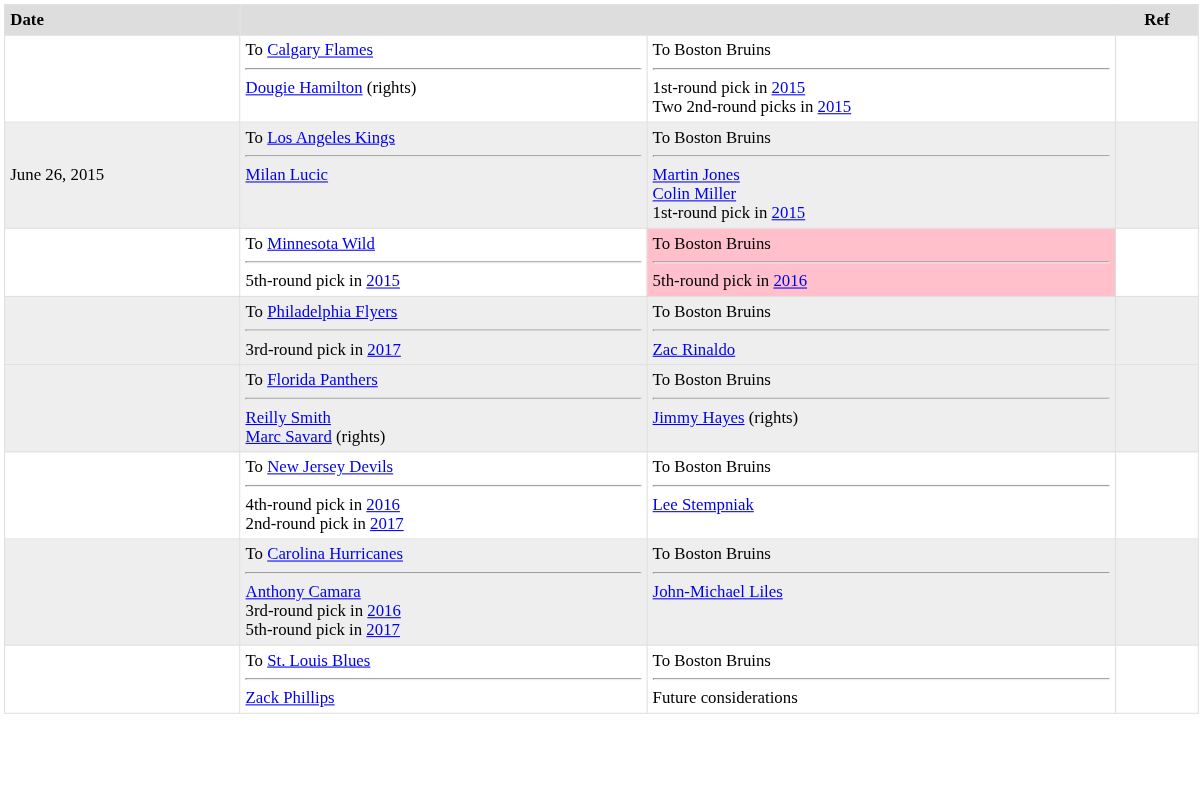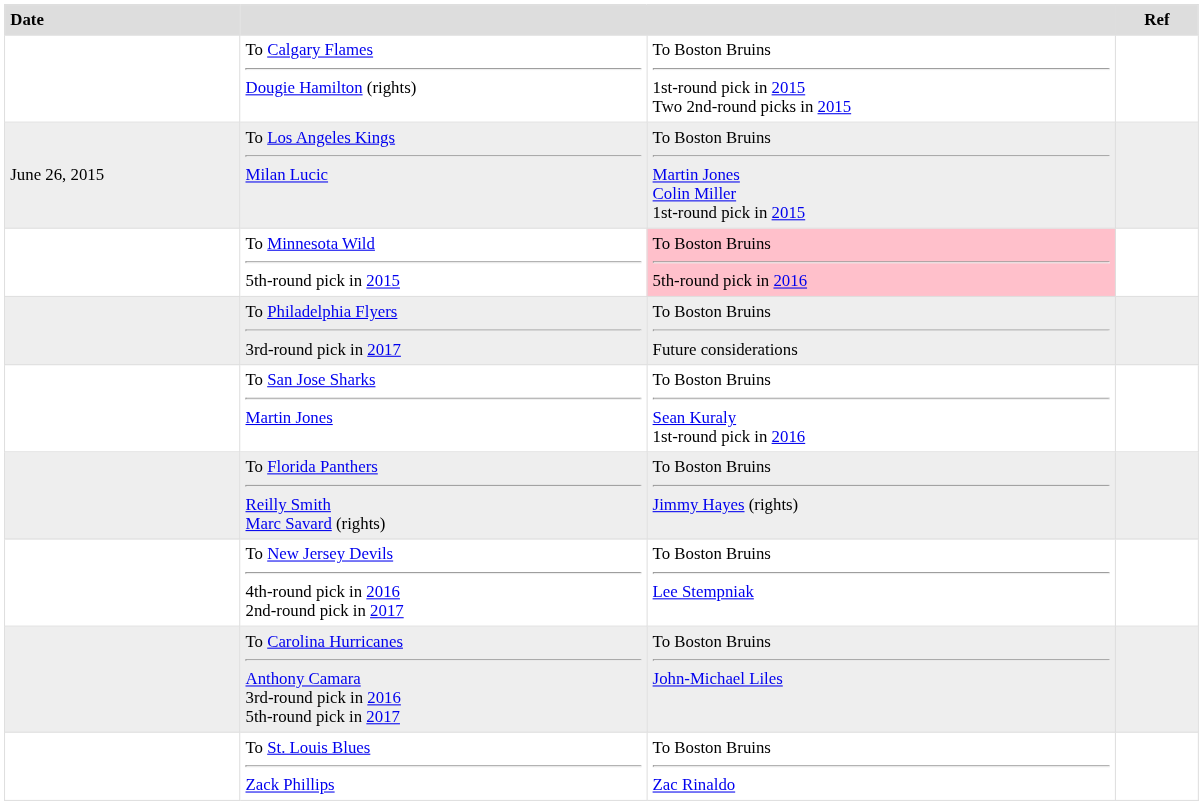(881, 330) To Boston Bruins Zac Rinaldo -> (881, 330) To Boston Bruins Future considerations
+ row: (443, 398)
(881, 679) To Boston Bruins Future considerations -> (881, 766) To Boston Bruins Zac Rinaldo
